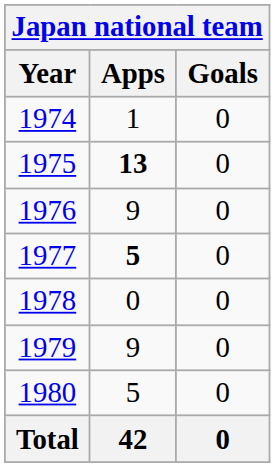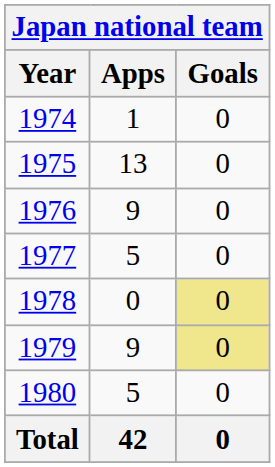(133, 164) bold -> (133, 164) normal
(133, 255) bold -> (133, 255) normal
(223, 301) no background -> (223, 301) khaki background
(223, 347) no background -> (223, 347) khaki background
